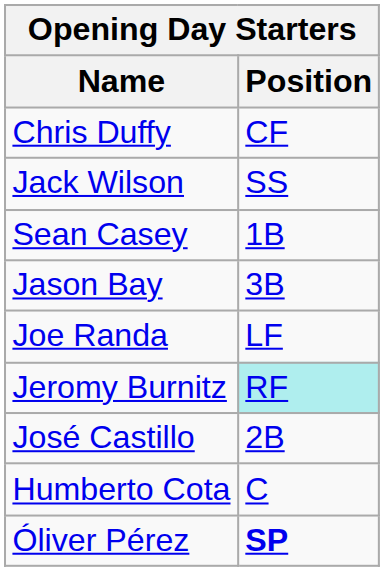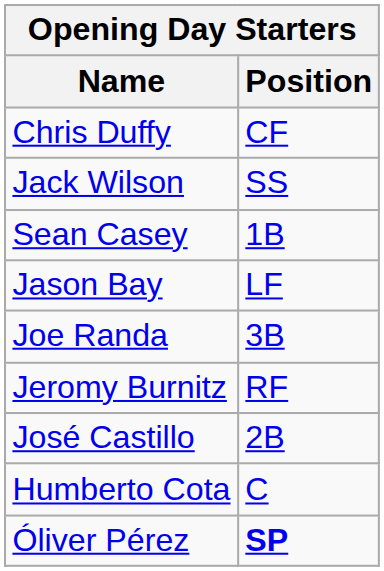(265, 285) 3B -> (264, 285) LF
(264, 336) LF -> (265, 336) 3B
(267, 387) paleturquoise background -> (267, 387) no background
